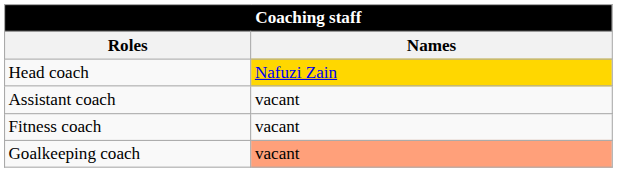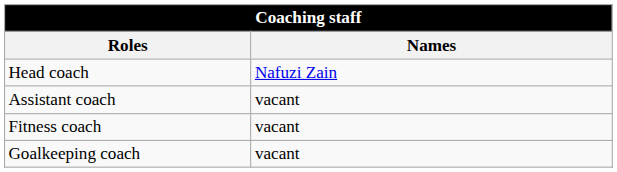(296, 72) gold background -> (296, 72) no background
(277, 153) lightsalmon background -> (277, 153) no background
